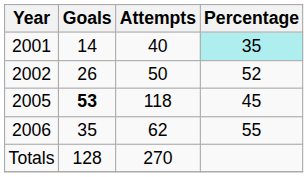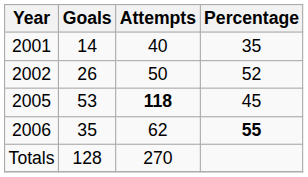(252, 46) paleturquoise background -> (252, 46) no background
(87, 102) bold -> (87, 102) normal
(158, 102) normal -> (158, 102) bold
(252, 130) normal -> (252, 130) bold
